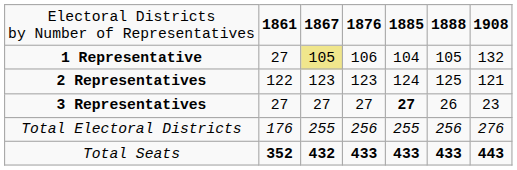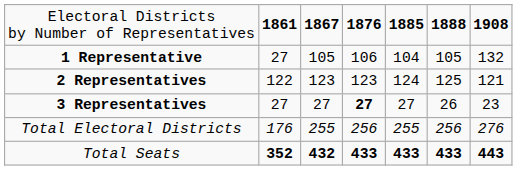(322, 57) khaki background -> (322, 57) no background
(364, 105) normal -> (364, 105) bold
(406, 105) bold -> (406, 105) normal
